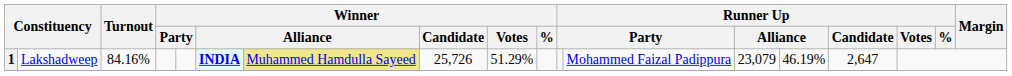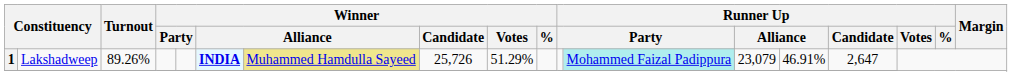(128, 59) 84.16% -> (128, 59) 89.26%
(649, 59) no background -> (649, 59) paleturquoise background
(804, 59) 46.19% -> (804, 59) 46.91%
